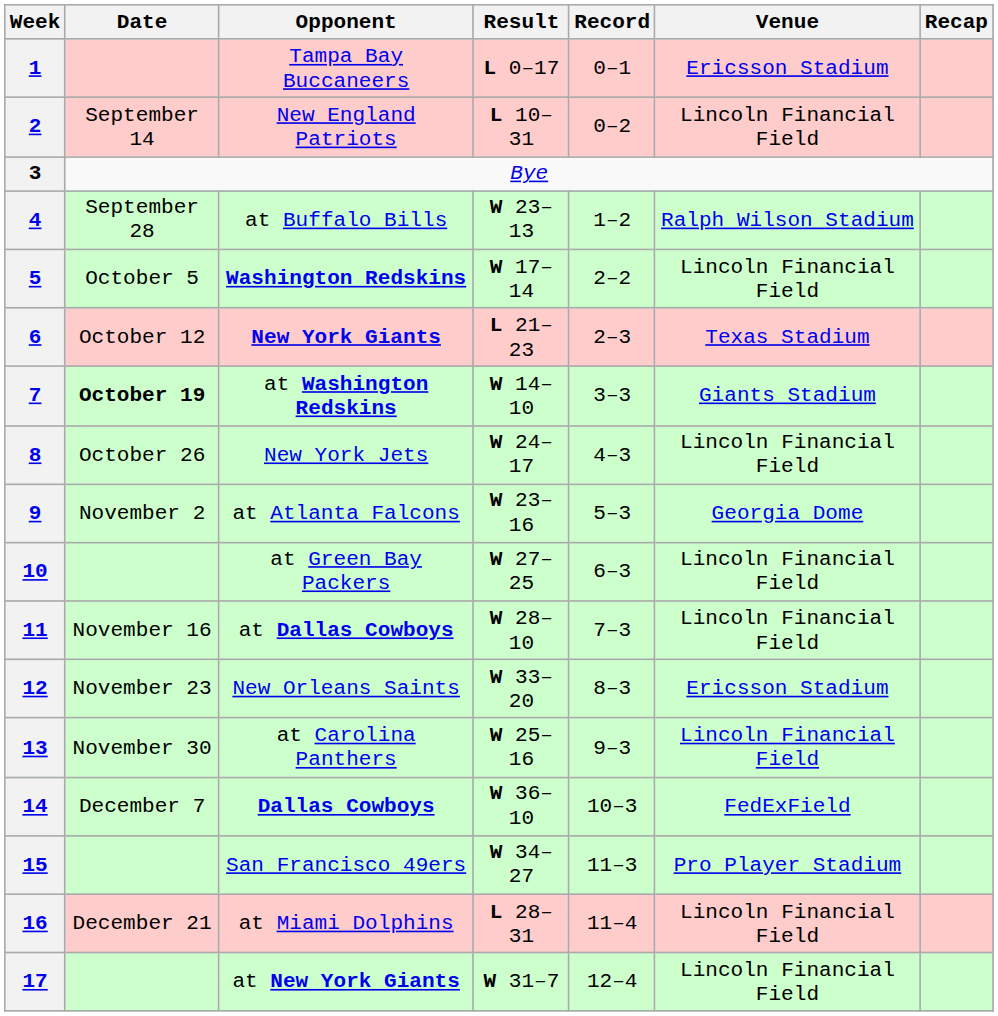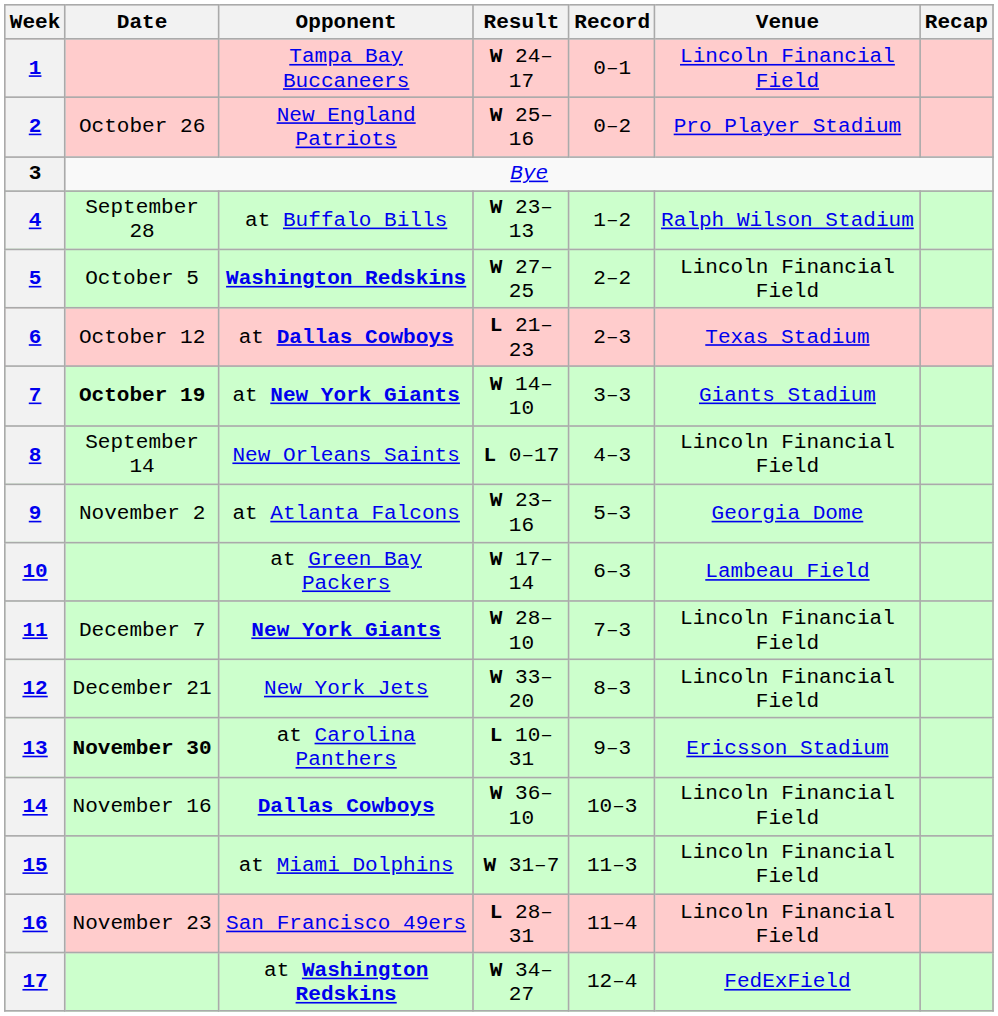(521, 68) L 0–17 -> (521, 68) W 24–17
(787, 68) Ericsson Stadium -> (787, 68) Lincoln Financial Field
(142, 127) September 14 -> (142, 127) October 26
(521, 127) L 10–31 -> (521, 127) W 25–16
(787, 127) Lincoln Financial Field -> (787, 127) Pro Player Stadium
(521, 279) W 17–14 -> (521, 279) W 27–25
(346, 337) New York Giants -> (346, 337) at Dallas Cowboys
(346, 396) at Washington Redskins -> (346, 396) at New York Giants
(142, 455) October 26 -> (142, 455) September 14
(346, 455) New York Jets -> (346, 455) New Orleans Saints
(521, 455) W 24–17 -> (521, 455) L 0–17
(521, 572) W 27–25 -> (521, 572) W 17–14
(787, 572) Lincoln Financial Field -> (787, 572) Lambeau Field
(142, 630) November 16 -> (142, 630) December 7
(346, 630) at Dallas Cowboys -> (346, 630) New York Giants
(142, 689) November 23 -> (142, 689) December 21
(346, 689) New Orleans Saints -> (346, 689) New York Jets
(787, 689) Ericsson Stadium -> (787, 689) Lincoln Financial Field
(142, 748) normal -> (142, 748) bold
(521, 748) W 25–16 -> (521, 748) L 10–31
(787, 748) Lincoln Financial Field -> (787, 748) Ericsson Stadium
(142, 806) December 7 -> (142, 806) November 16
(787, 806) FedExField -> (787, 806) Lincoln Financial Field
(346, 865) San Francisco 49ers -> (346, 865) at Miami Dolphins
(521, 865) W 34–27 -> (521, 865) W 31–7
(787, 865) Pro Player Stadium -> (787, 865) Lincoln Financial Field
(142, 924) December 21 -> (142, 924) November 23
(346, 924) at Miami Dolphins -> (346, 924) San Francisco 49ers
(346, 982) at New York Giants -> (346, 982) at Washington Redskins
(521, 982) W 31–7 -> (521, 982) W 34–27
(787, 982) Lincoln Financial Field -> (787, 982) FedExField
